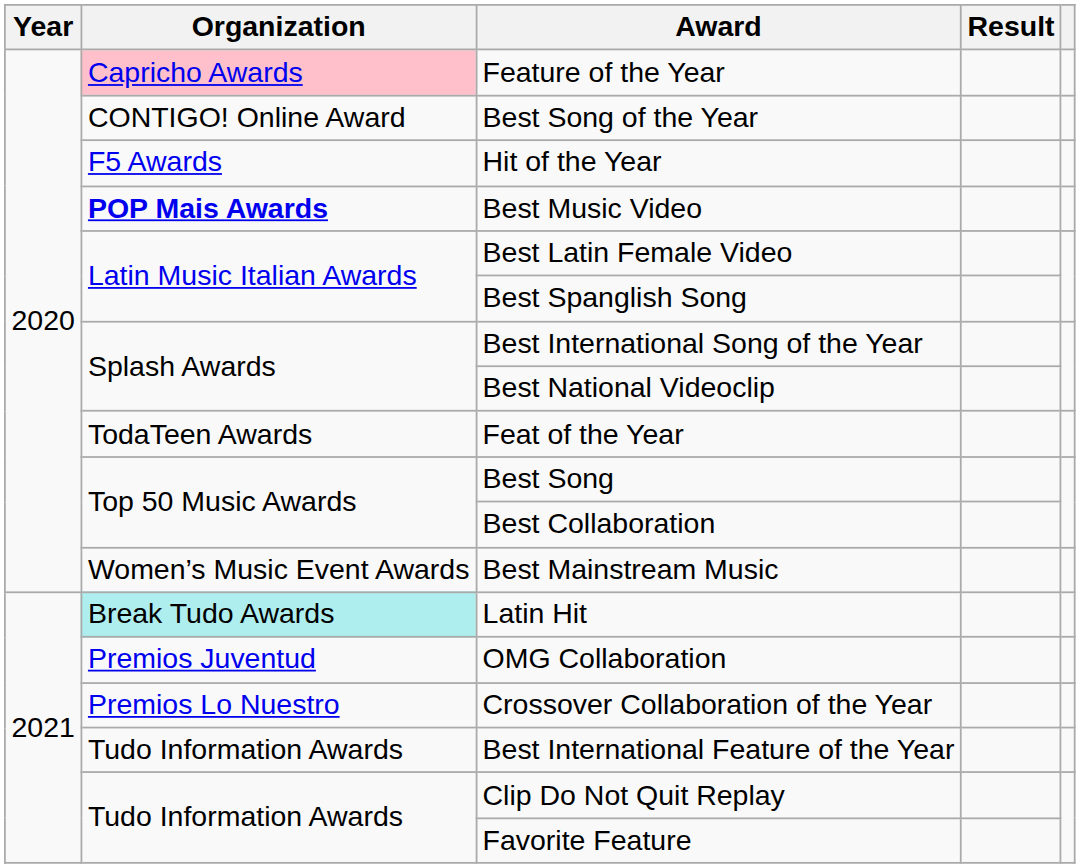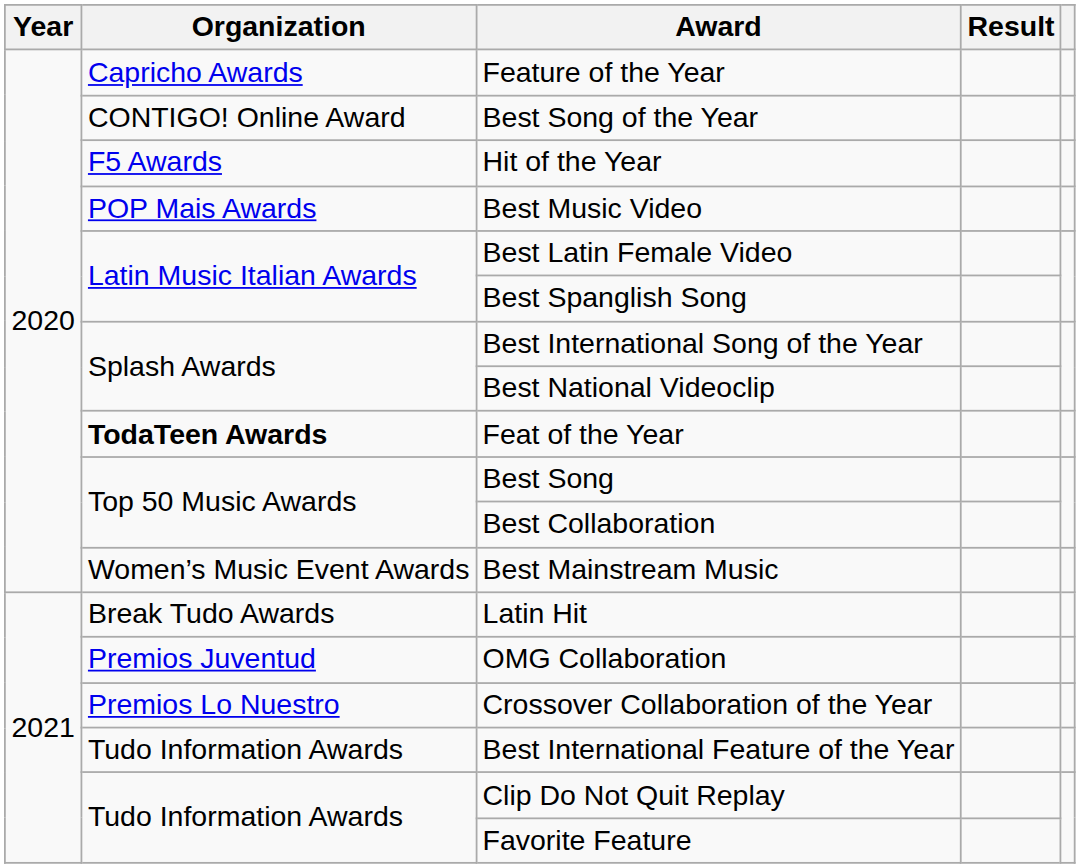(195, 72) pink background -> (195, 72) no background
(208, 207) bold -> (202, 207) normal
(200, 433) normal -> (208, 433) bold
(211, 614) paleturquoise background -> (211, 614) no background
